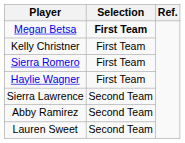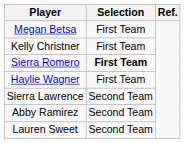(121, 29) bold -> (121, 29) normal
(121, 63) normal -> (121, 63) bold
